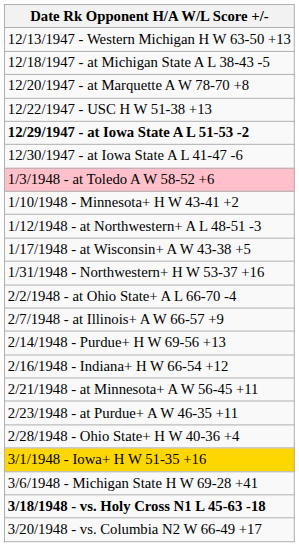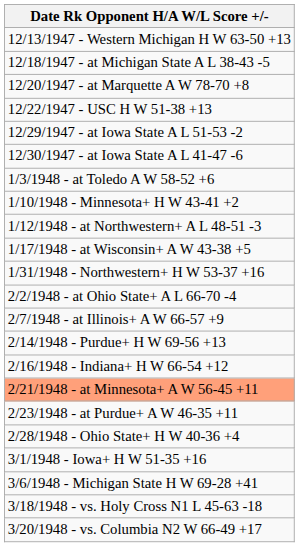(128, 132) bold -> (125, 132) normal
(111, 179) pink background -> (111, 179) no background
(133, 389) no background -> (133, 389) lightsalmon background
(107, 459) gold background -> (107, 459) no background
(137, 506) bold -> (135, 506) normal
